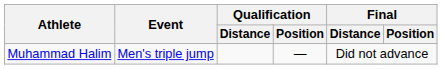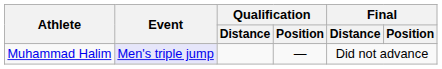(166, 54) no background -> (166, 54) lavender background
